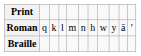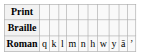rows swapped: (22, 28) <-> (22, 43)
